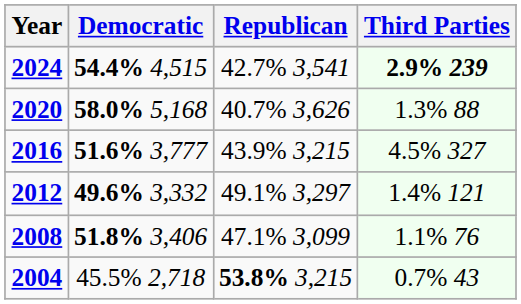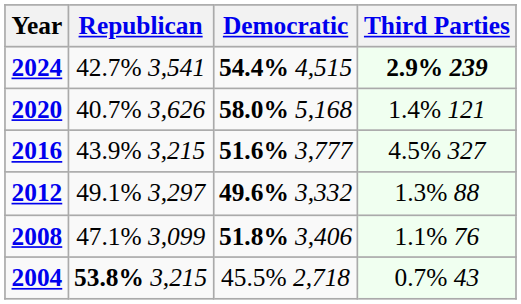columns swapped: (286, 25) <-> (141, 25)
(437, 109) 1.3% 88 -> (437, 109) 1.4% 121
(437, 193) 1.4% 121 -> (437, 193) 1.3% 88
